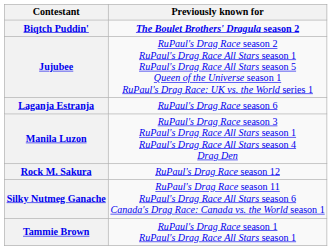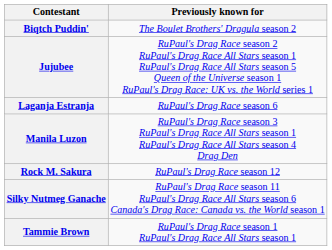(218, 28) bold -> (218, 28) normal
